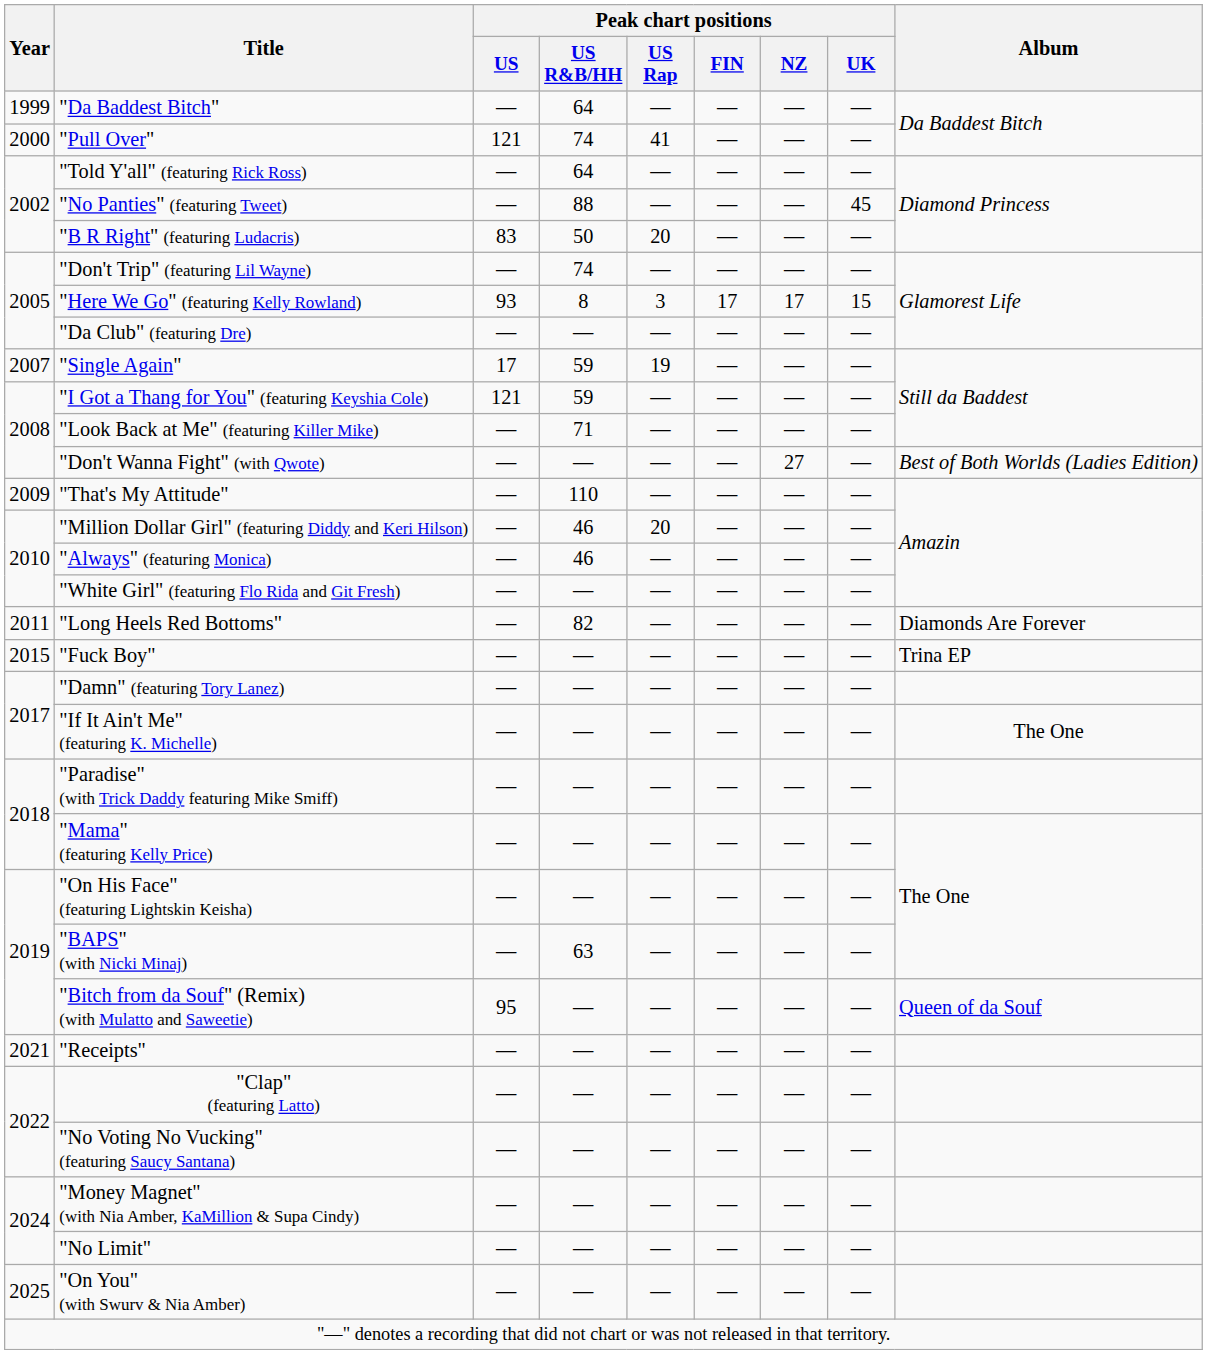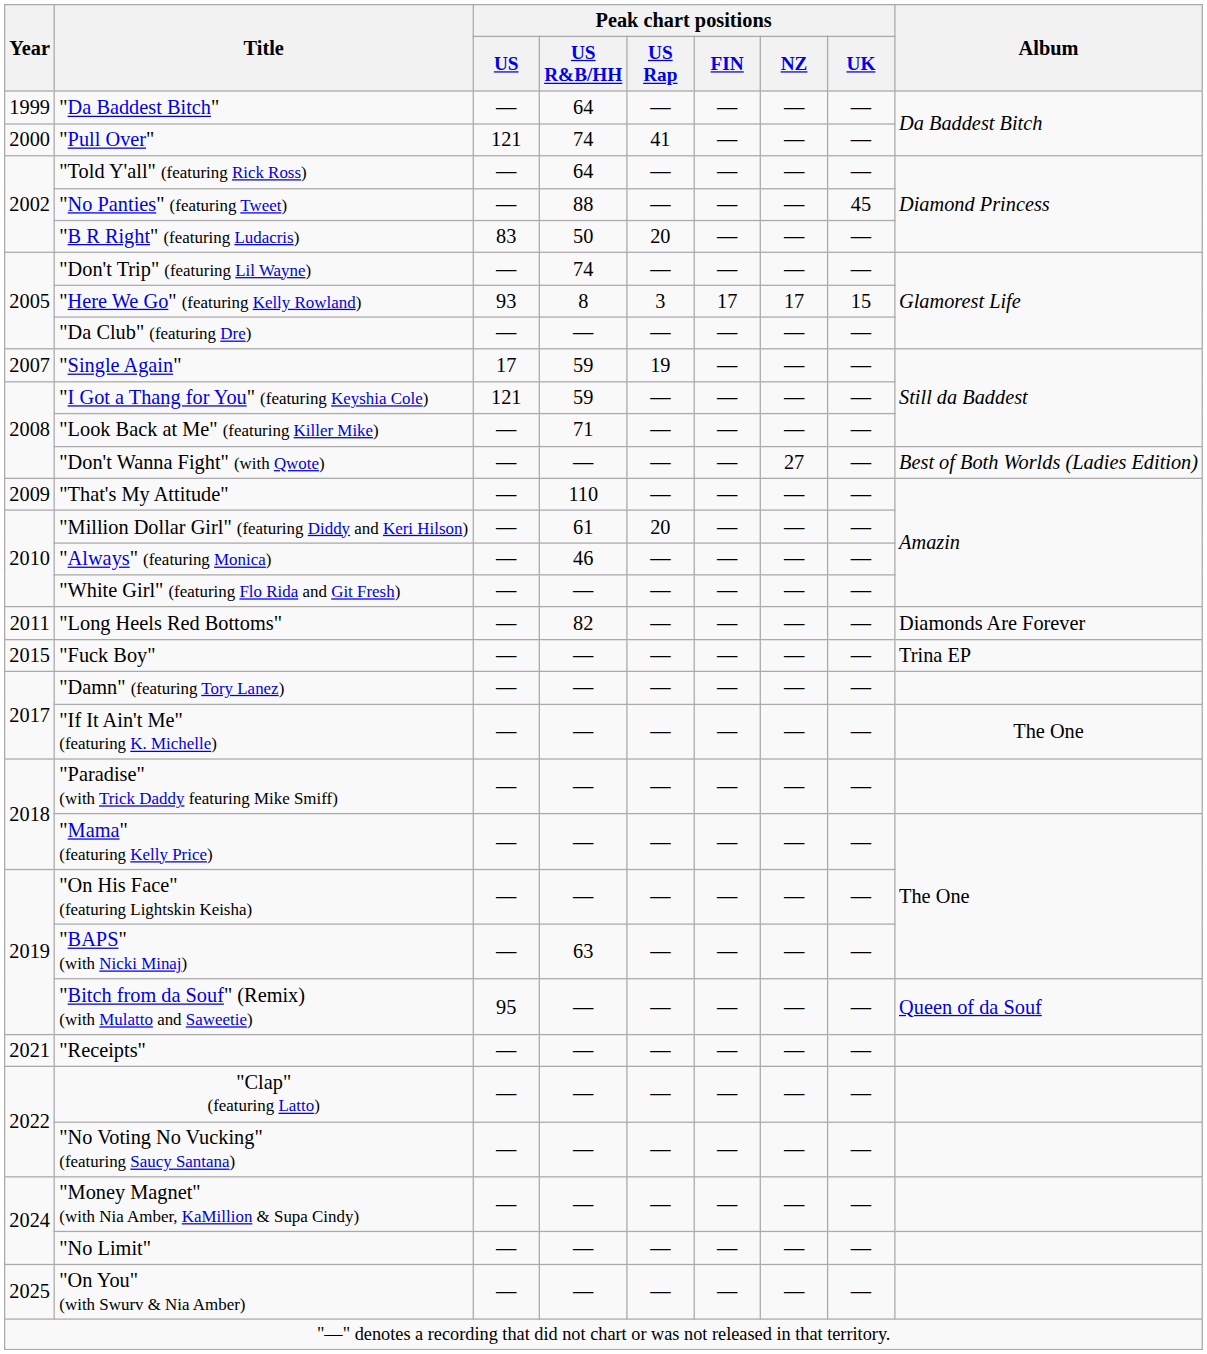(583, 526) 46 -> (583, 526) 61
